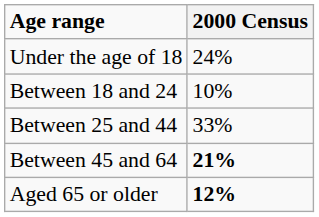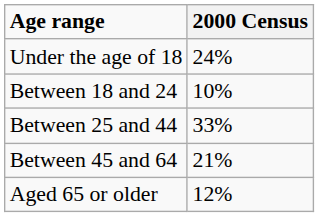(214, 159) bold -> (212, 159) normal
(214, 194) bold -> (212, 194) normal
